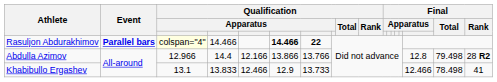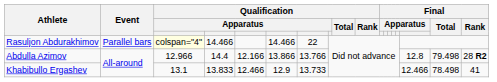(129, 43) bold -> (127, 43) normal
(285, 43) bold -> (282, 43) normal
(316, 43) bold -> (313, 43) normal
